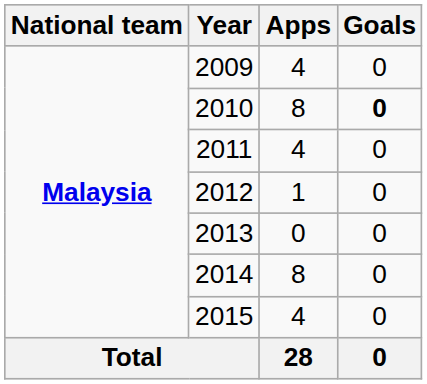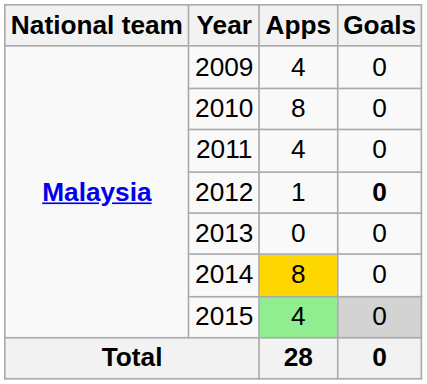(380, 108) bold -> (380, 108) normal
(380, 191) normal -> (380, 191) bold
(298, 274) no background -> (298, 274) gold background
(298, 316) no background -> (298, 316) lightgreen background
(380, 316) no background -> (380, 316) lightgrey background
